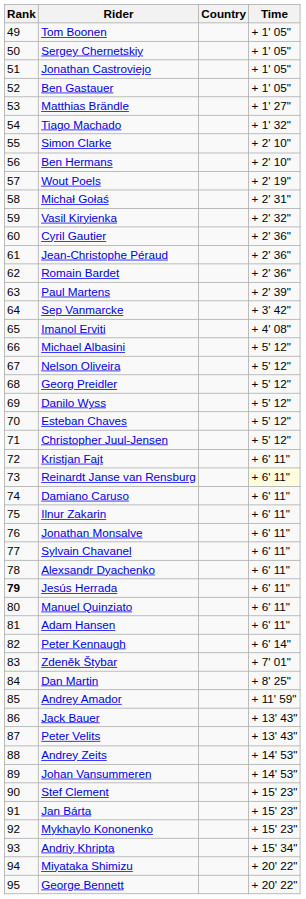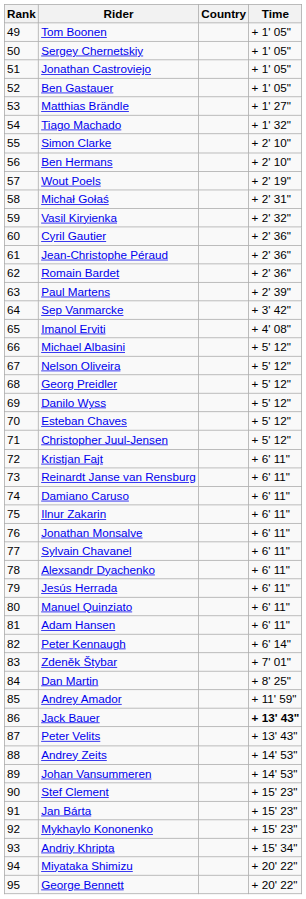(271, 477) lightyellow background -> (271, 477) no background
(14, 588) bold -> (14, 588) normal
(274, 718) normal -> (275, 718) bold
